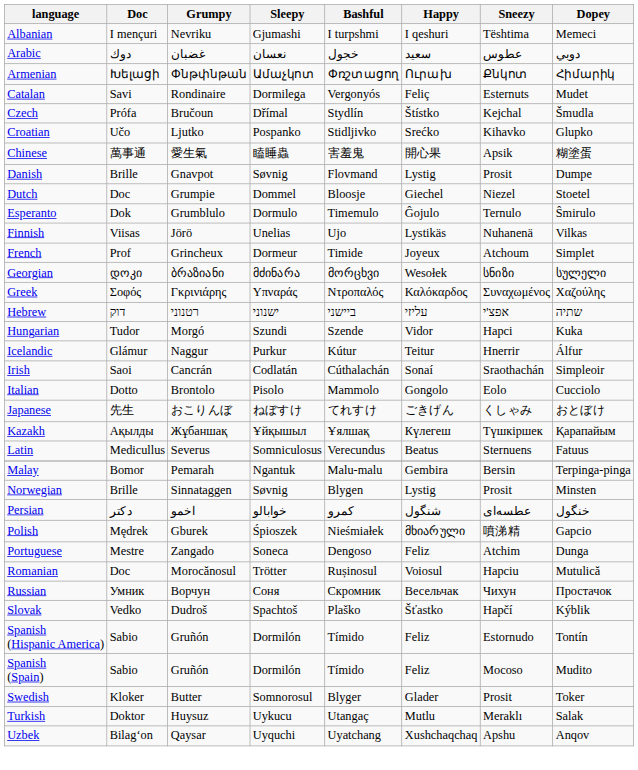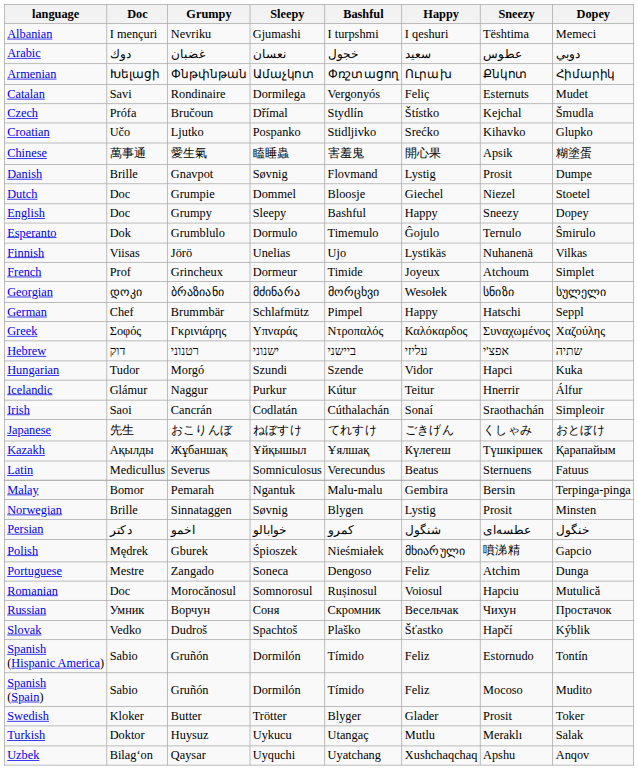+ row: (26, 213)
+ row: (27, 311)
- row: (23, 390)
(270, 571) Trötter -> (283, 590) Somnorosul
(283, 696) Somnorosul -> (270, 716) Trötter
